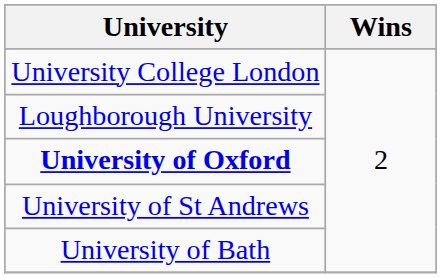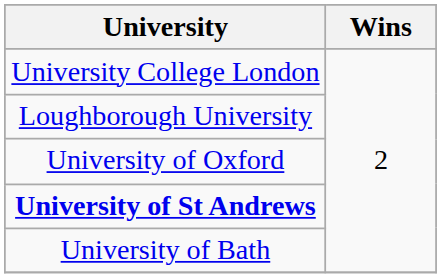(165, 160) bold -> (165, 160) normal
(165, 205) normal -> (165, 205) bold
